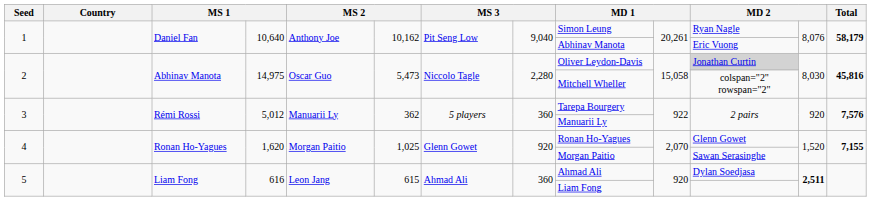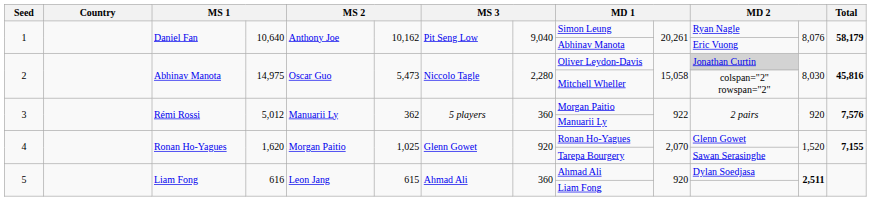(591, 106) Tarepa Bourgery -> (586, 106) Morgan Paitio
(586, 155) Morgan Paitio -> (591, 155) Tarepa Bourgery
